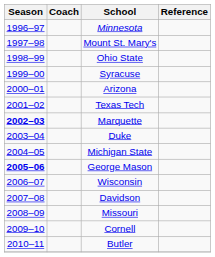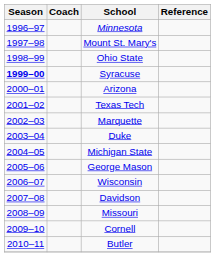(26, 74) normal -> (26, 74) bold
(26, 120) bold -> (26, 120) normal
(26, 167) bold -> (26, 167) normal
